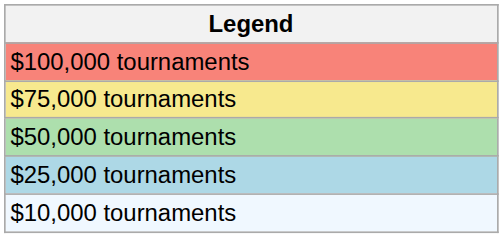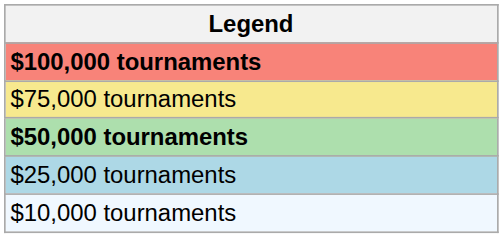(130, 62) normal -> (136, 62) bold
(123, 137) normal -> (129, 137) bold
